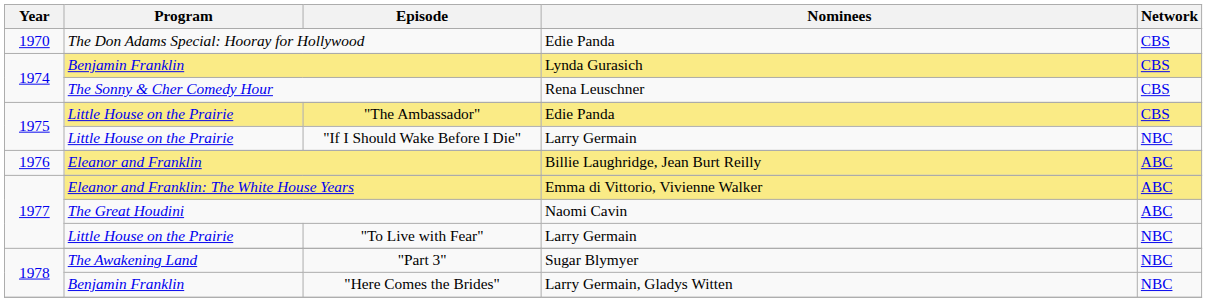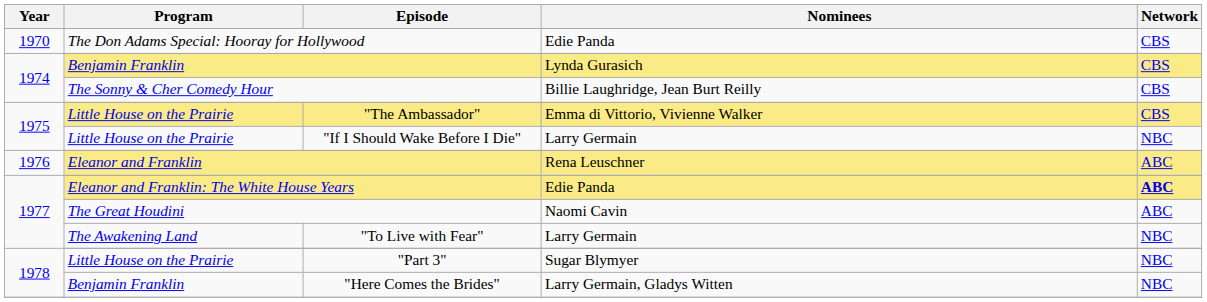(595, 89) Rena Leuschner -> (653, 89) Billie Laughridge, Jean Burt Reilly
(580, 114) Edie Panda -> (654, 114) Emma di Vittorio, Vivienne Walker
(653, 162) Billie Laughridge, Jean Burt Reilly -> (595, 162) Rena Leuschner
(654, 187) Emma di Vittorio, Vivienne Walker -> (580, 187) Edie Panda
(1157, 187) normal -> (1157, 187) bold
(151, 235) Little House on the Prairie -> (132, 235) The Awakening Land
(132, 260) The Awakening Land -> (151, 260) Little House on the Prairie
